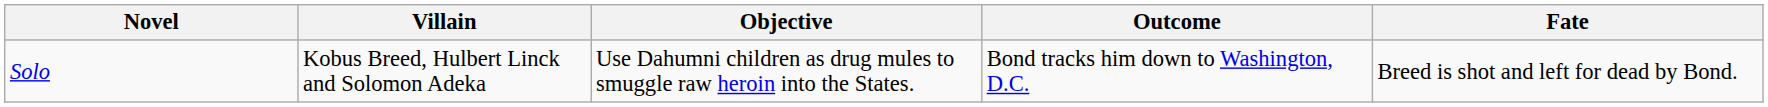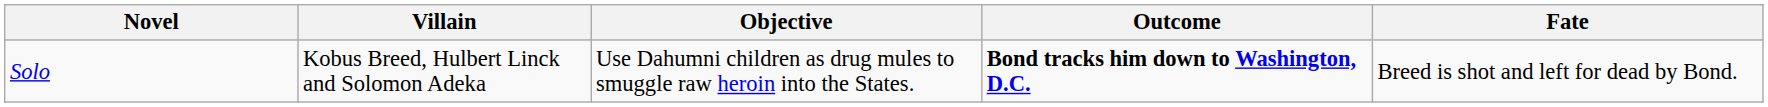(1160, 70) normal -> (1171, 70) bold
